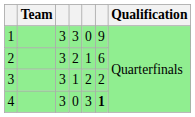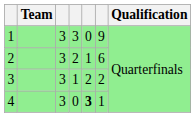(88, 101) normal -> (88, 101) bold
(101, 101) bold -> (101, 101) normal
